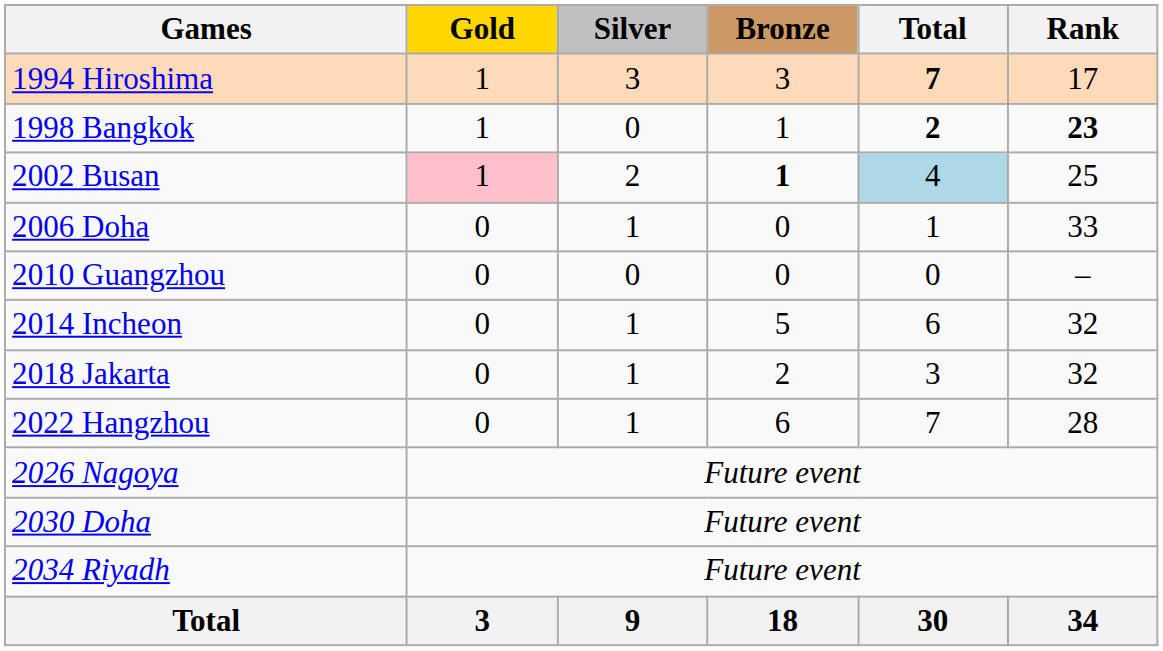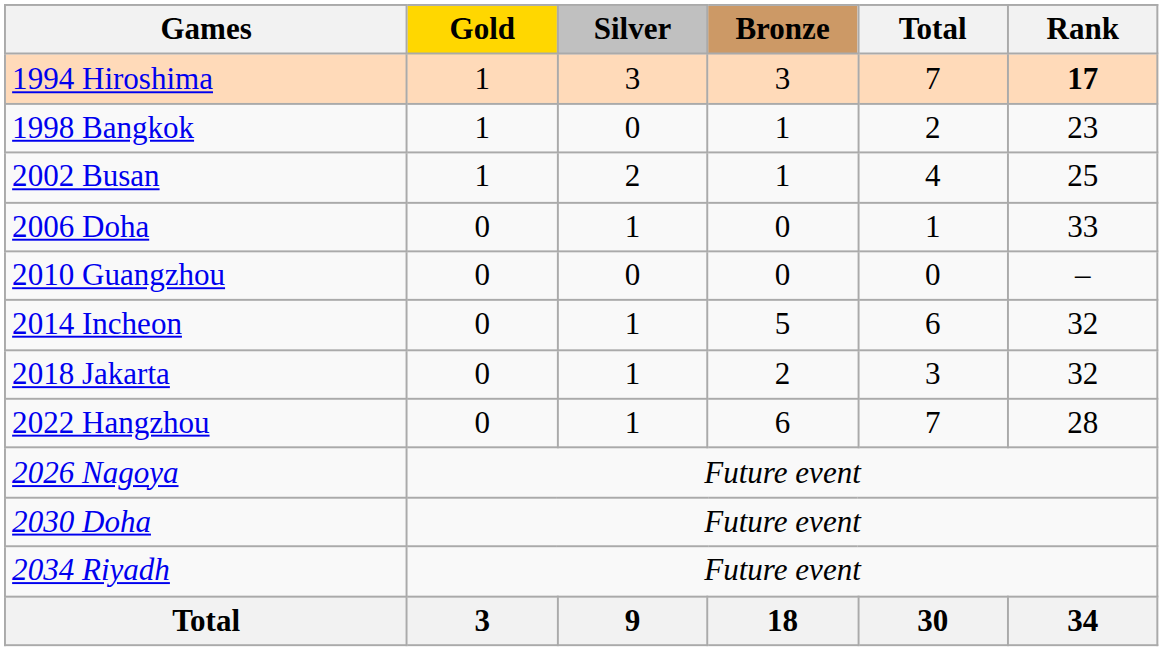(933, 78) bold -> (933, 78) normal
(1083, 78) normal -> (1083, 78) bold
(933, 127) bold -> (933, 127) normal
(1083, 127) bold -> (1083, 127) normal
(482, 176) pink background -> (482, 176) no background
(783, 176) bold -> (783, 176) normal
(933, 176) lightblue background -> (933, 176) no background
